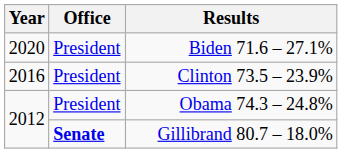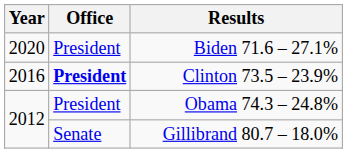(87, 76) normal -> (90, 76) bold
(79, 133) bold -> (77, 133) normal
